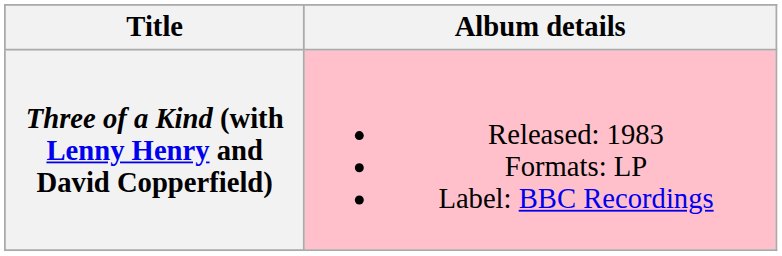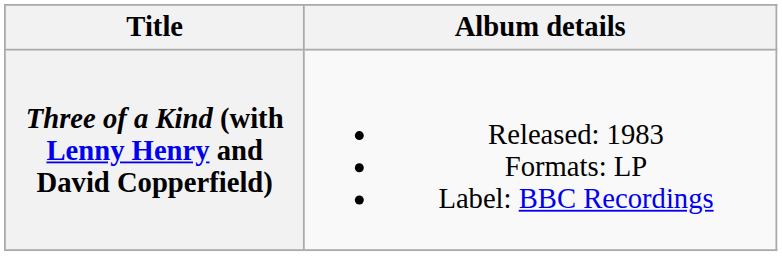(540, 166) pink background -> (540, 166) no background
